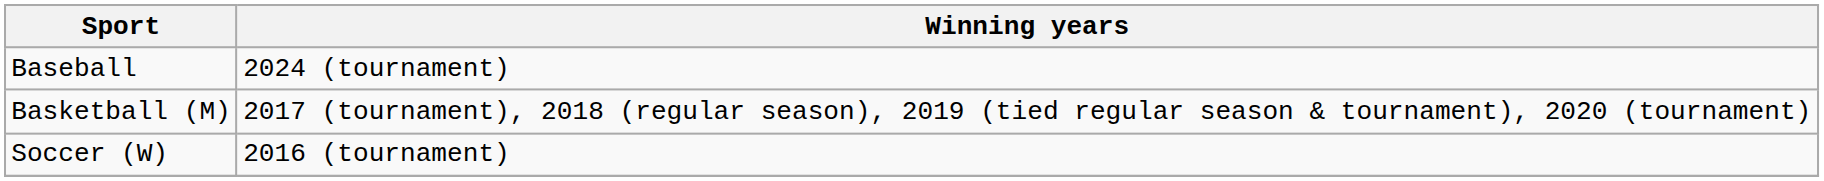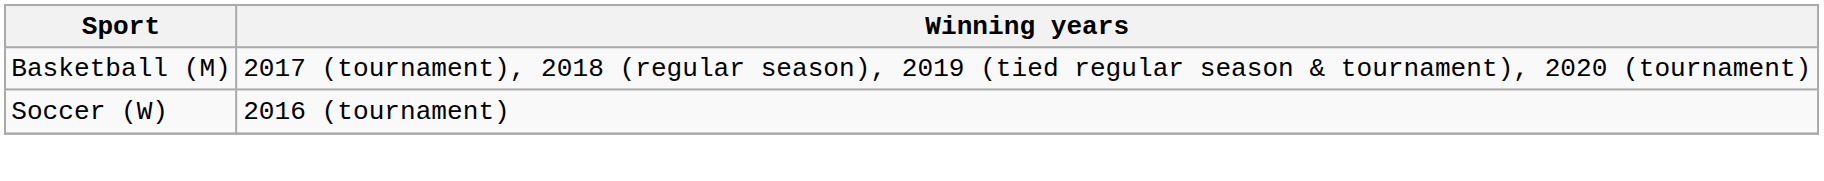- row: (74, 69)
